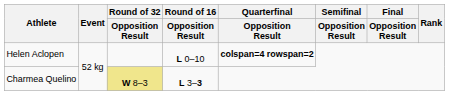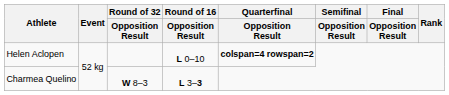(135, 84) khaki background -> (135, 84) no background
